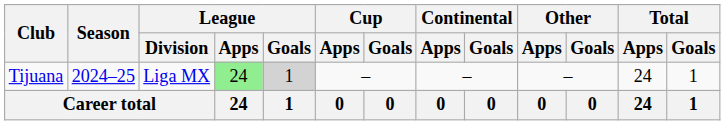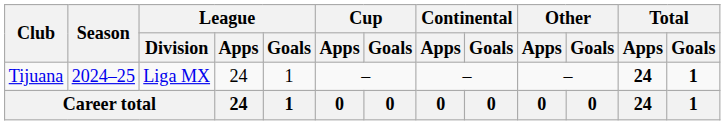(238, 76) lightgreen background -> (238, 76) no background
(289, 76) lightgrey background -> (289, 76) no background
(643, 76) normal -> (643, 76) bold
(693, 76) normal -> (693, 76) bold
